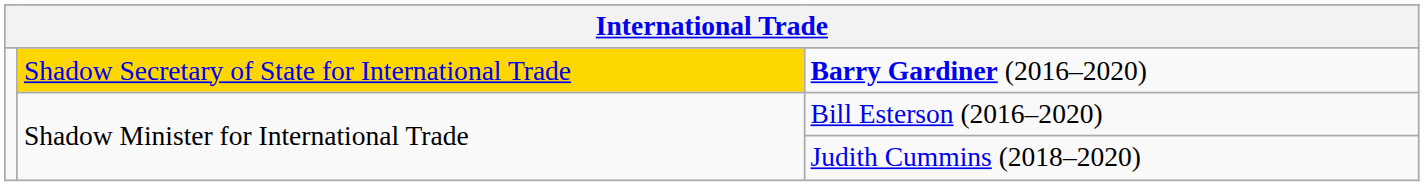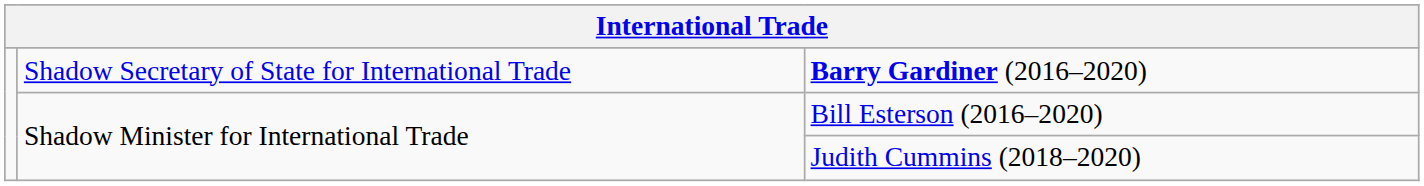(297, 69) gold background -> (297, 69) no background
